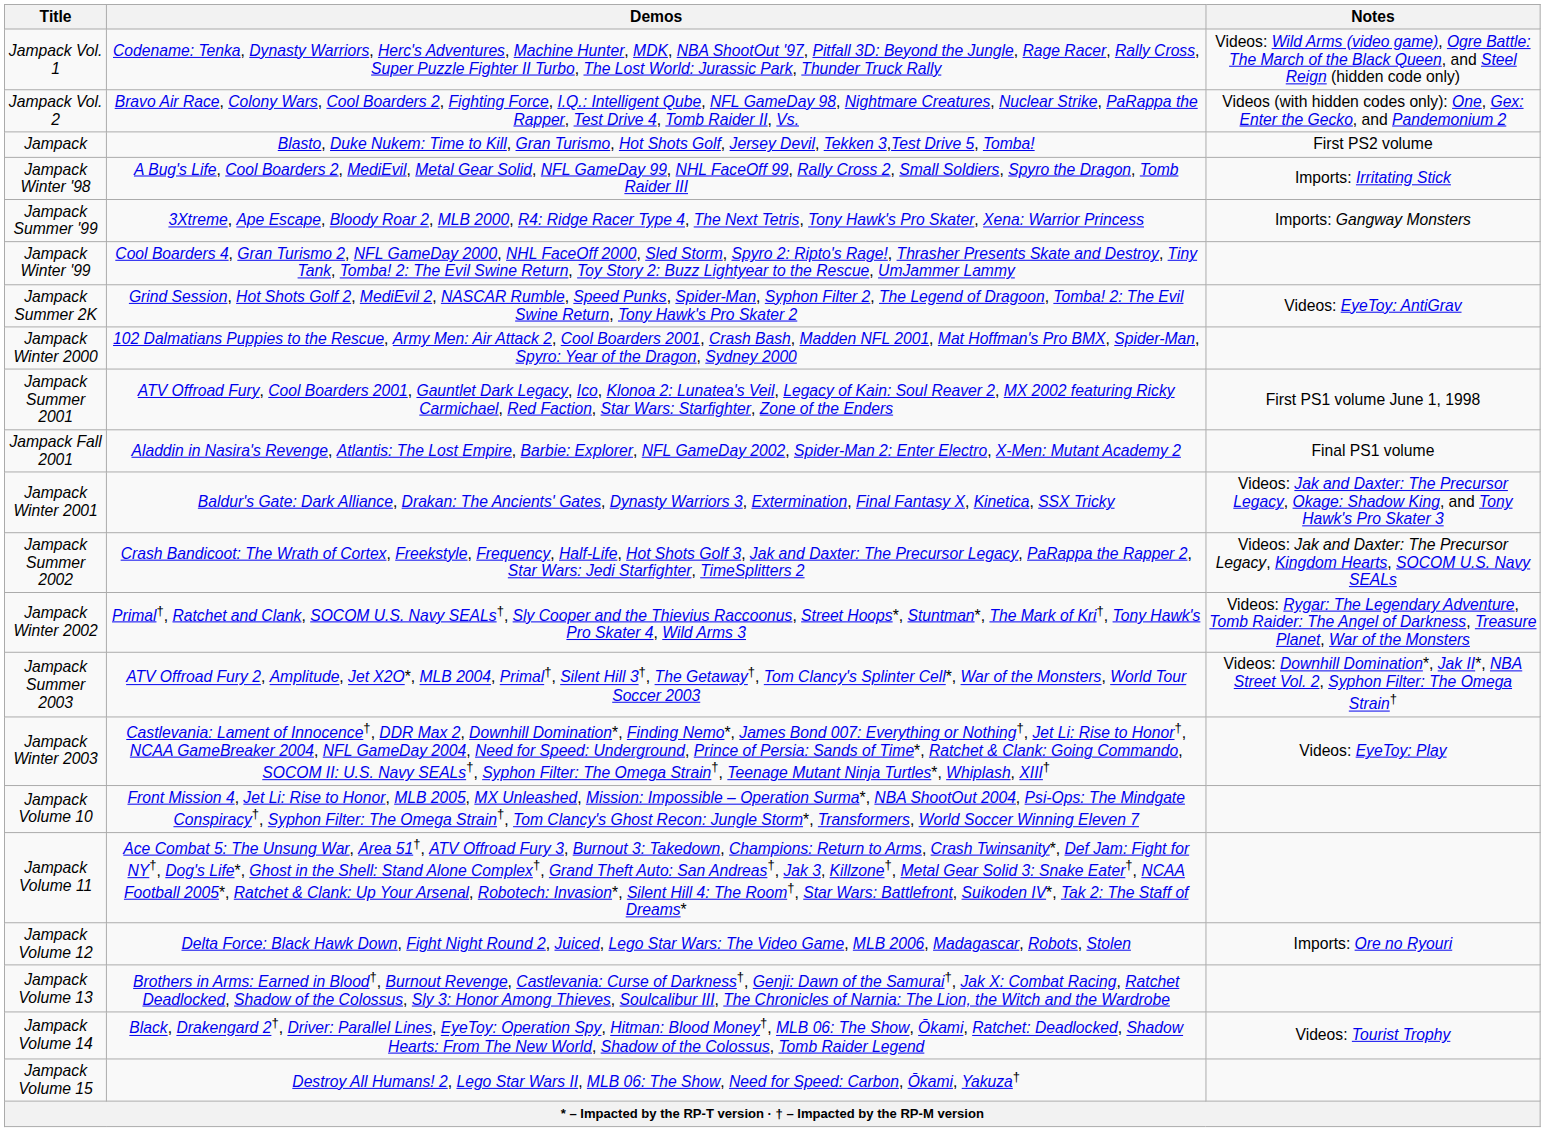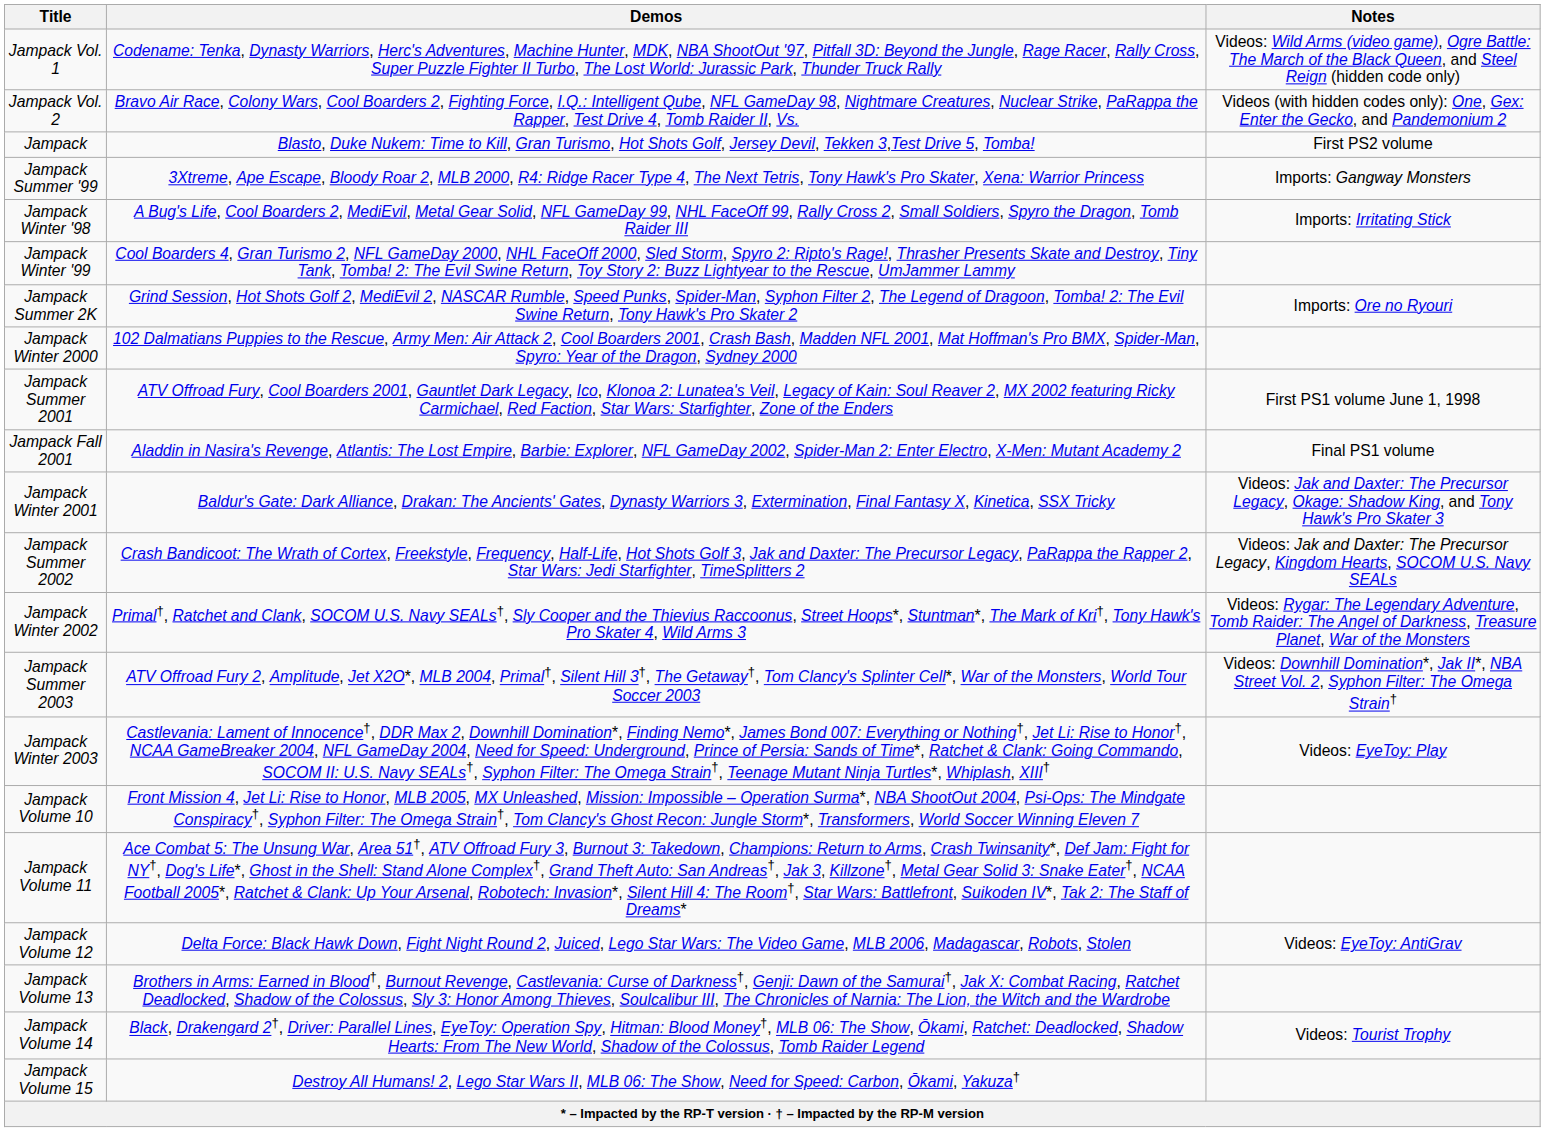rows swapped: (56, 178) <-> (56, 220)
(1373, 305) Videos: EyeToy: AntiGrav -> (1373, 305) Imports: Ore no Ryouri
(1373, 944) Imports: Ore no Ryouri -> (1373, 944) Videos: EyeToy: AntiGrav
